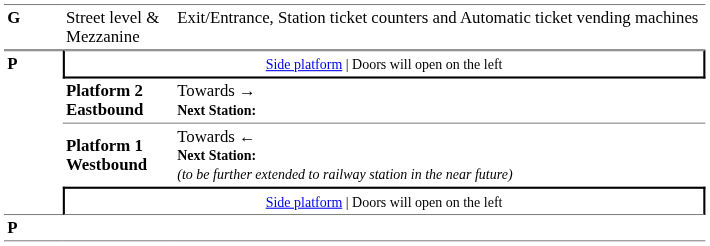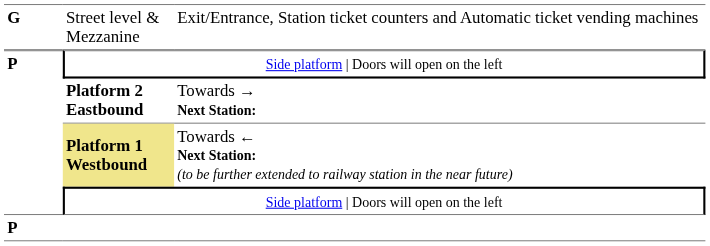(107, 155) no background -> (107, 155) khaki background
